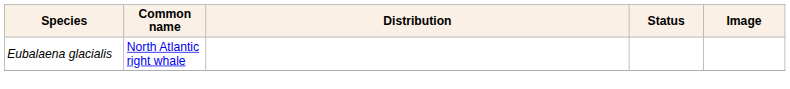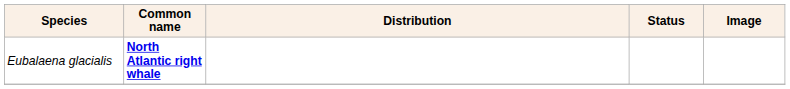(163, 53) normal -> (164, 60) bold
